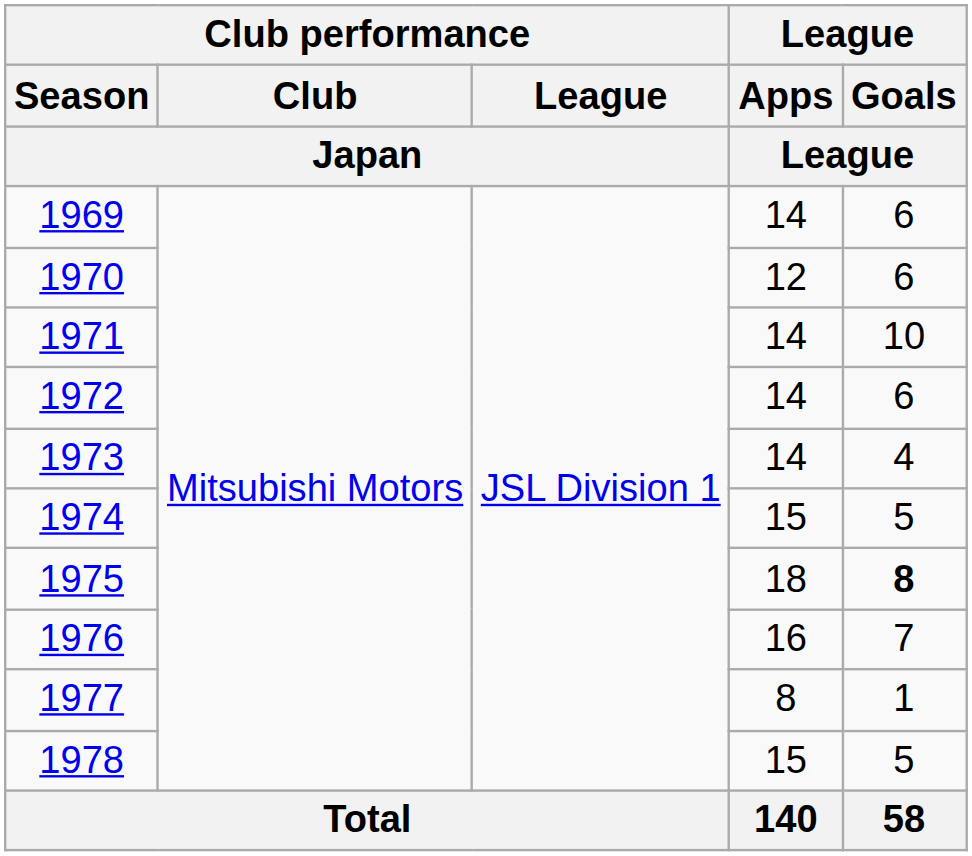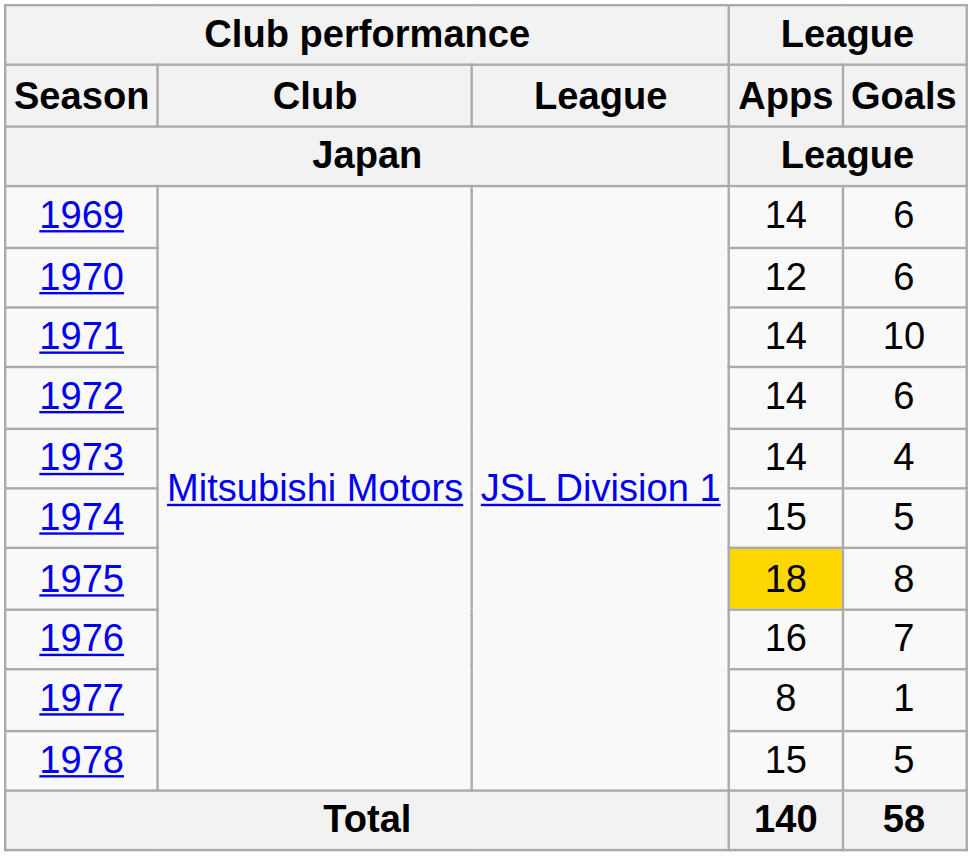(786, 578) no background -> (786, 578) gold background
(904, 578) bold -> (904, 578) normal
